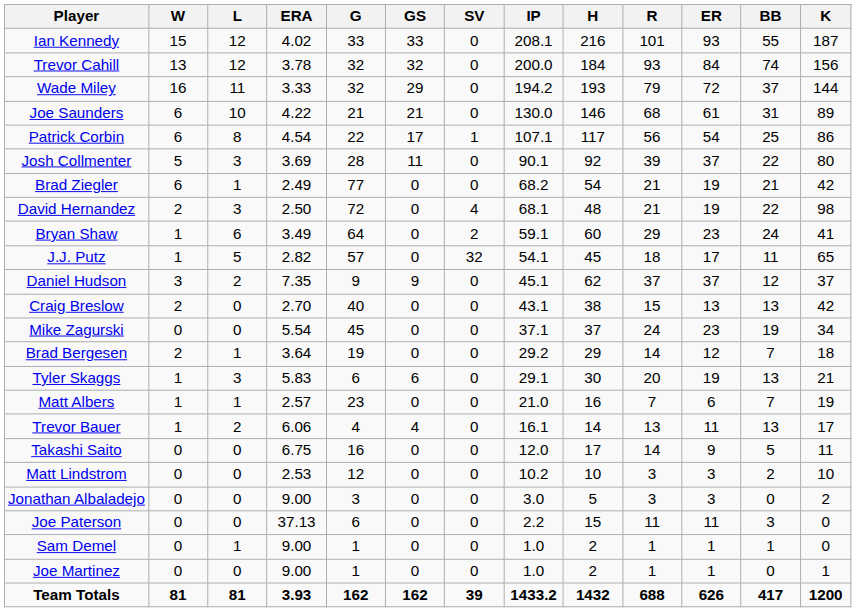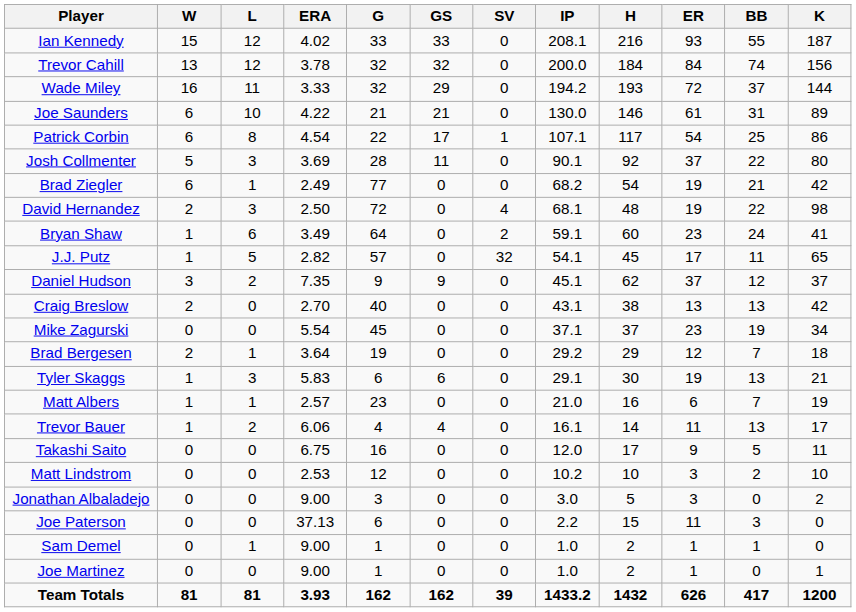- column: (652, 16)
